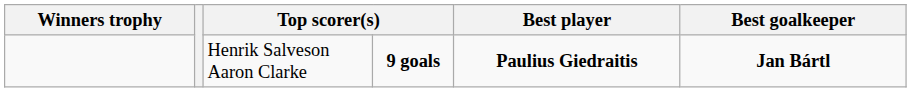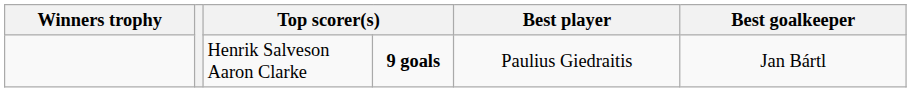(567, 61) bold -> (567, 61) normal
(793, 61) bold -> (793, 61) normal
